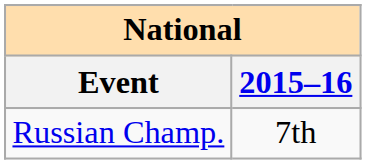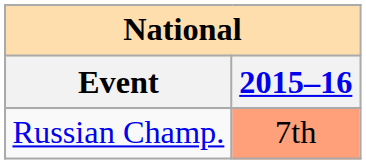(296, 132) no background -> (296, 132) lightsalmon background
